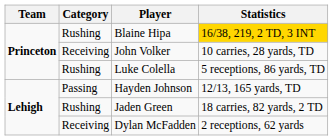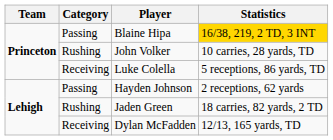(81, 32) Rushing -> (80, 32) Passing
(85, 51) Receiving -> (81, 51) Rushing
(81, 70) Rushing -> (85, 70) Receiving
(251, 88) 12/13, 165 yards, TD -> (253, 88) 2 receptions, 62 yards
(253, 125) 2 receptions, 62 yards -> (251, 125) 12/13, 165 yards, TD
